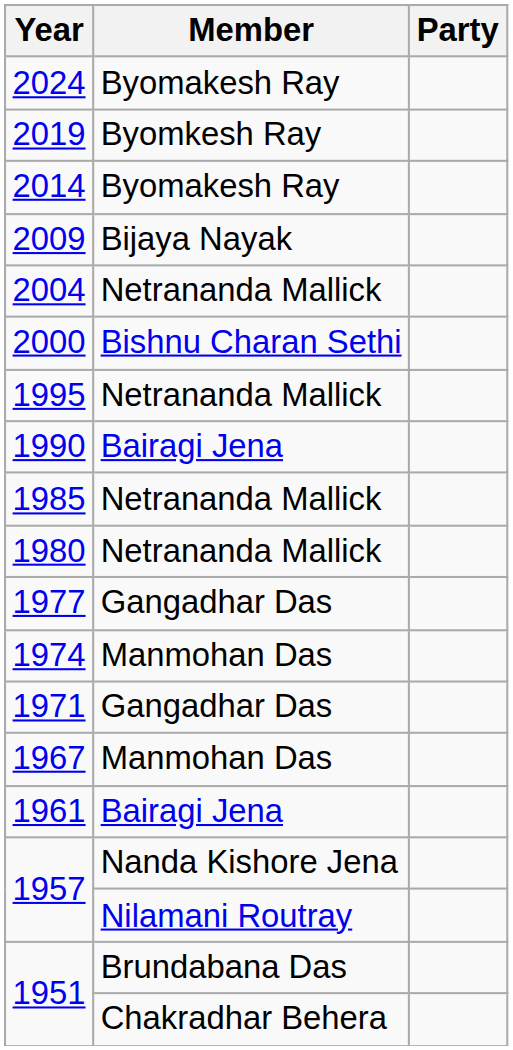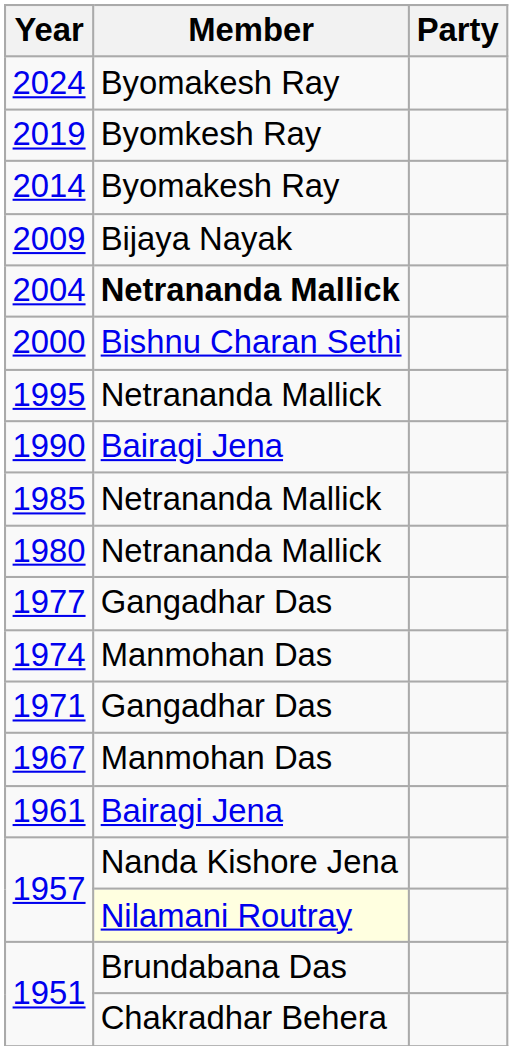(241, 290) normal -> (250, 290) bold
(226, 914) no background -> (226, 914) lightyellow background
